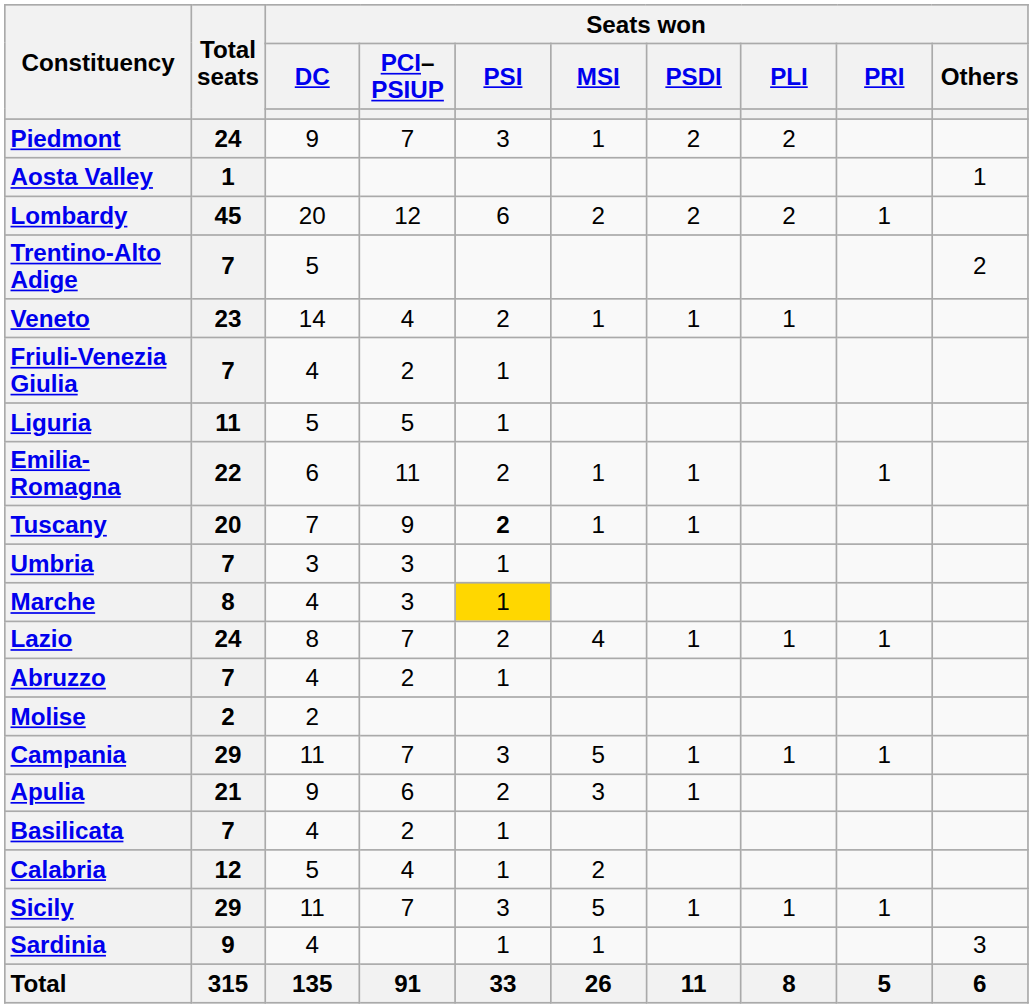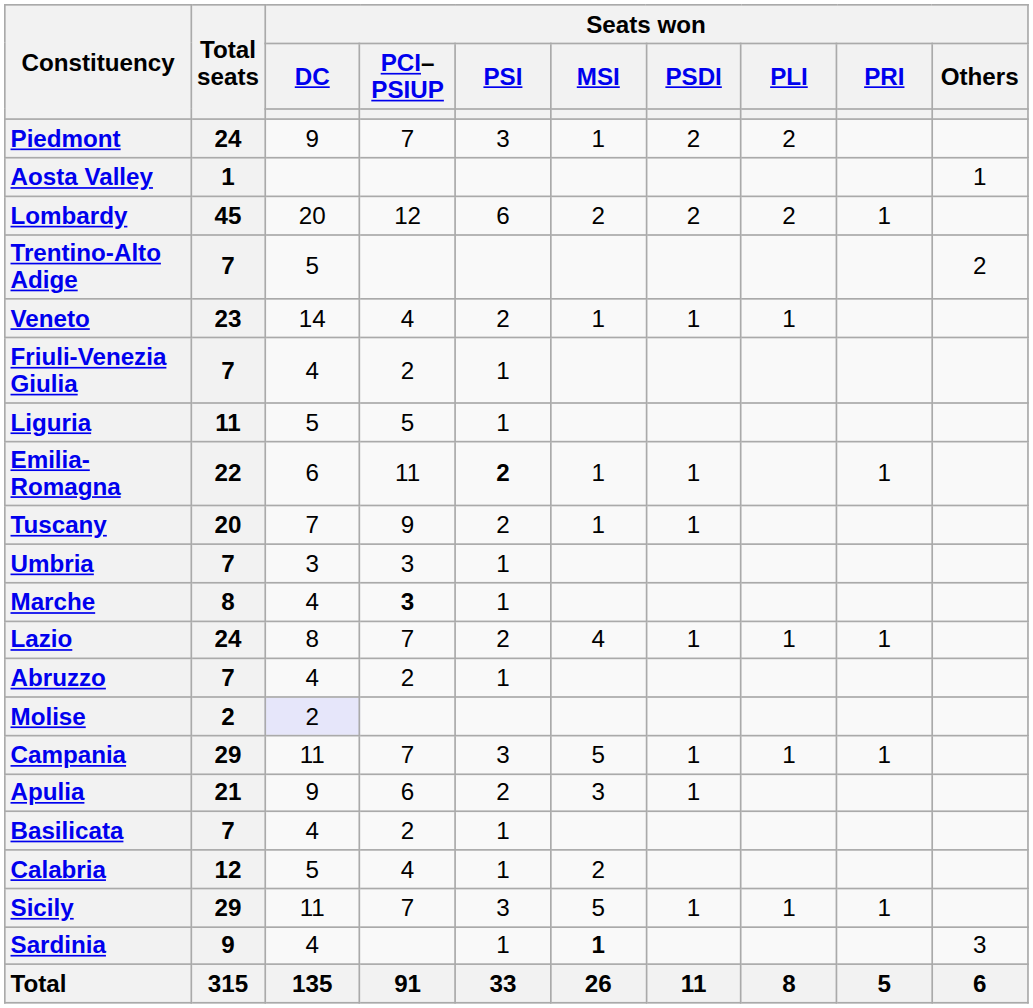(503, 474) normal -> (503, 474) bold
(503, 525) bold -> (503, 525) normal
(408, 602) normal -> (408, 602) bold
(503, 602) gold background -> (503, 602) no background
(312, 717) no background -> (312, 717) lavender background
(598, 946) normal -> (598, 946) bold
